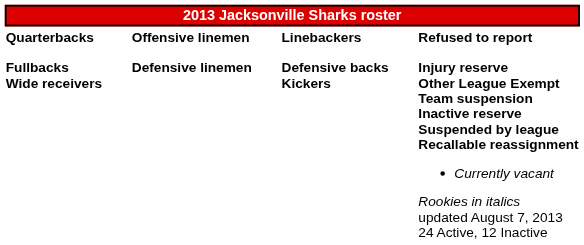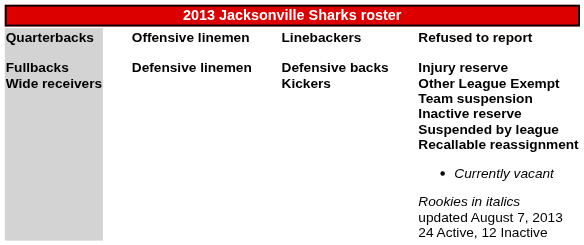(54, 60) no background -> (54, 60) lightgrey background
